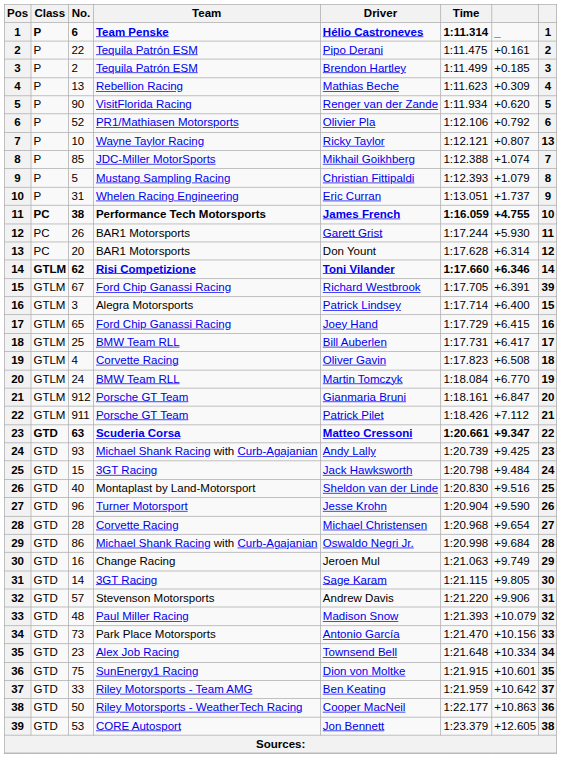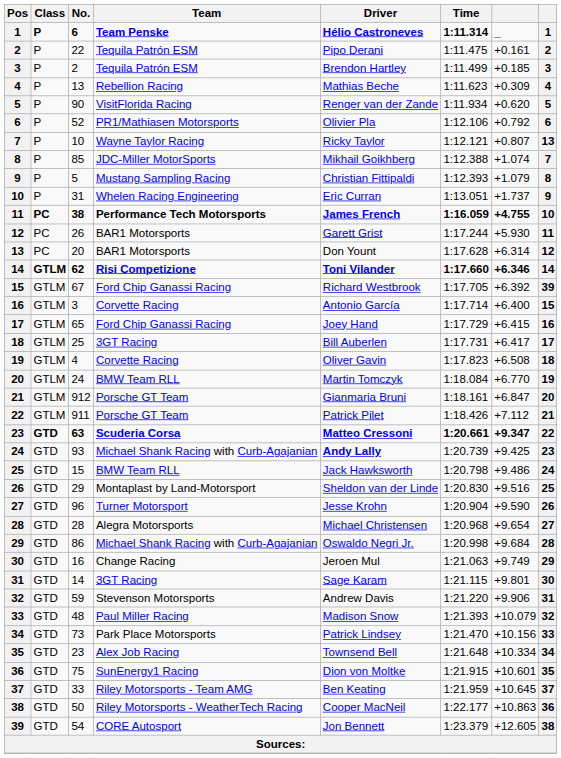(512, 287) +6.391 -> (512, 287) +6.392
(145, 305) Alegra Motorsports -> (137, 305) Corvette Racing
(362, 305) Patrick Lindsey -> (361, 305) Antonio García
(138, 342) BMW Team RLL -> (127, 342) 3GT Racing
(349, 452) normal -> (352, 452) bold
(127, 470) 3GT Racing -> (138, 470) BMW Team RLL
(512, 470) +9.484 -> (512, 470) +9.486
(78, 488) 40 -> (78, 488) 29
(137, 525) Corvette Racing -> (145, 525) Alegra Motorsports
(512, 580) +9.805 -> (512, 580) +9.801
(78, 598) 57 -> (78, 598) 59
(361, 634) Antonio García -> (362, 634) Patrick Lindsey
(515, 689) +10.642 -> (515, 689) +10.645
(78, 726) 53 -> (78, 726) 54
